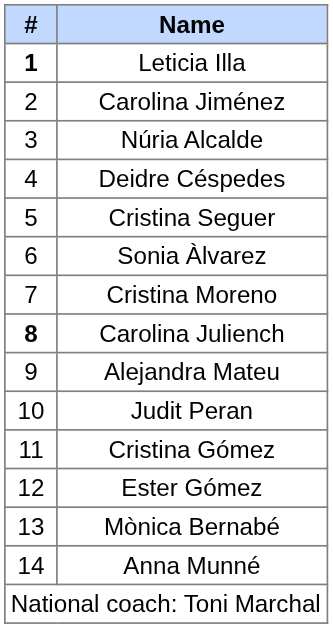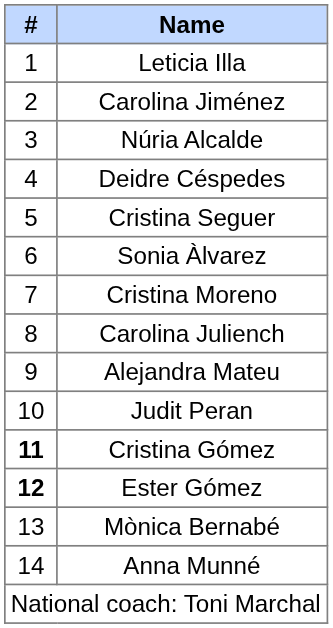(31, 63) bold -> (31, 63) normal
(31, 333) bold -> (31, 333) normal
(31, 449) normal -> (31, 449) bold
(31, 488) normal -> (31, 488) bold
